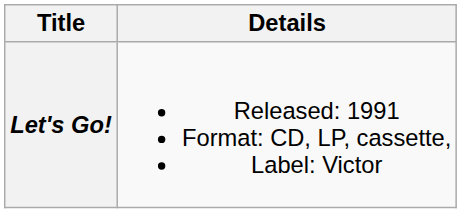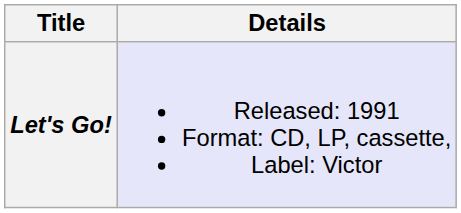(287, 138) no background -> (287, 138) lavender background
